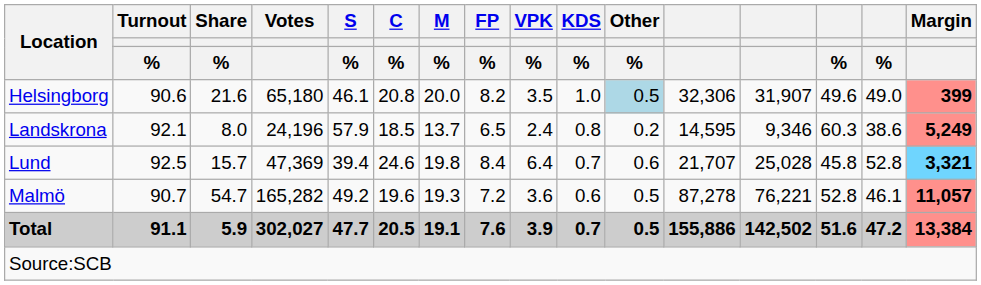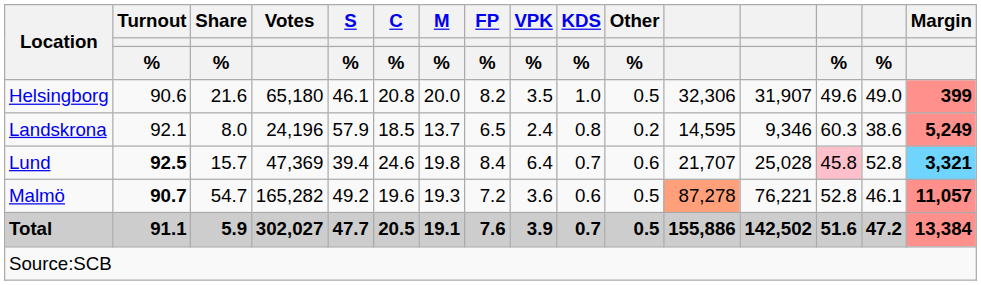(646, 96) lightblue background -> (646, 96) no background
(168, 163) normal -> (168, 163) bold
(839, 163) no background -> (839, 163) pink background
(168, 196) normal -> (168, 196) bold
(707, 196) no background -> (707, 196) lightsalmon background
